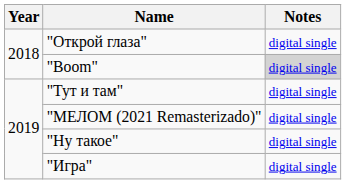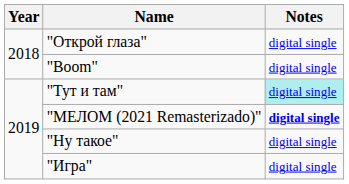(303, 67) lightgrey background -> (303, 67) no background
(303, 92) no background -> (303, 92) paleturquoise background
(303, 117) normal -> (304, 116) bold
